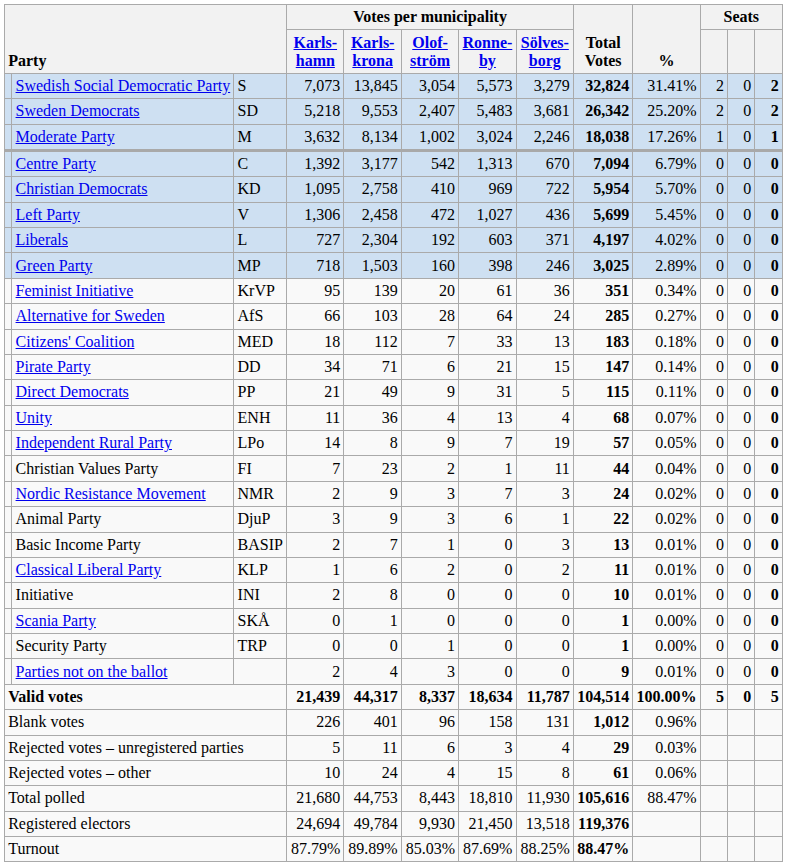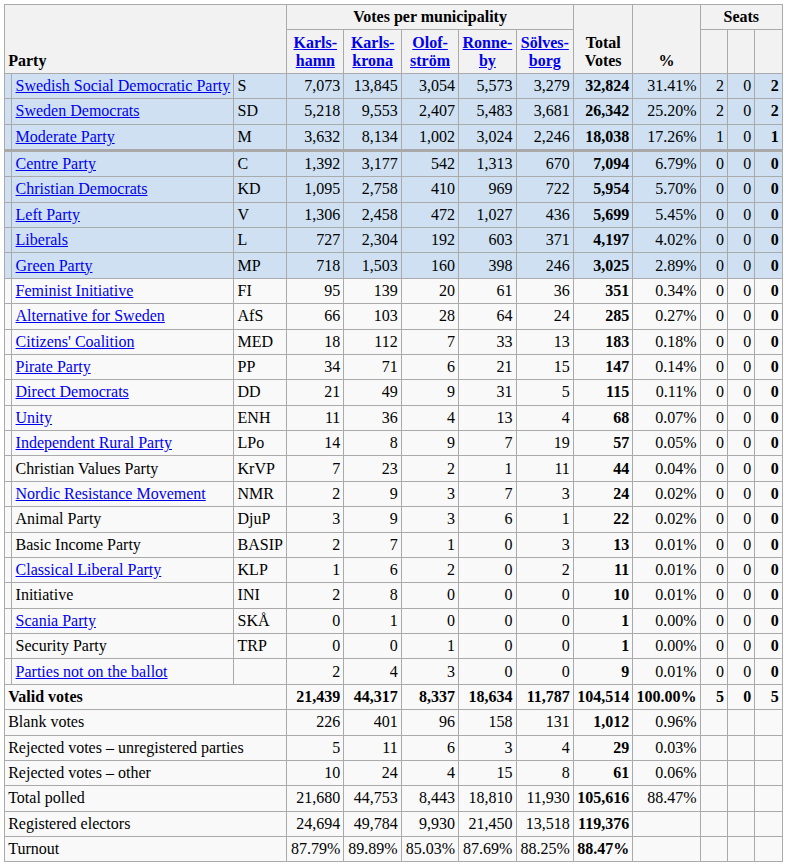(256, 290) KrVP -> (245, 290) FI
(249, 367) DD -> (246, 367) PP
(246, 392) PP -> (249, 392) DD
(245, 468) FI -> (256, 468) KrVP
